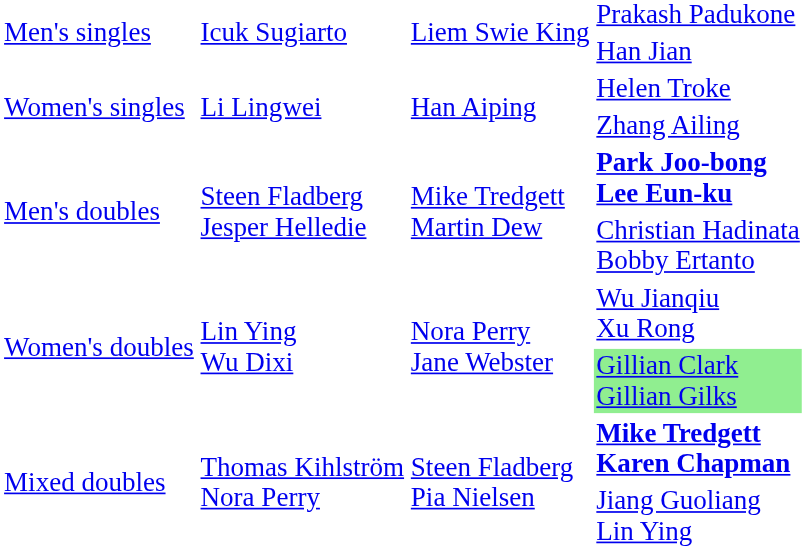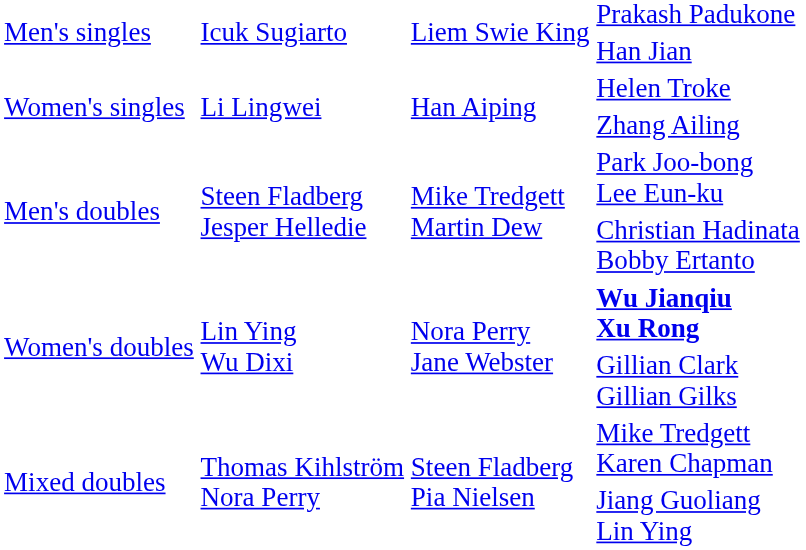(682, 177) bold -> (675, 177) normal
(658, 313) normal -> (664, 313) bold
(667, 380) lightgreen background -> (667, 380) no background
(693, 448) bold -> (685, 448) normal
